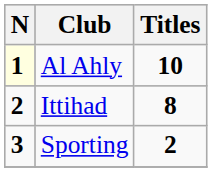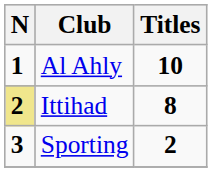(17, 65) lightyellow background -> (17, 65) no background
(17, 105) no background -> (17, 105) khaki background
